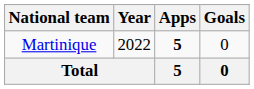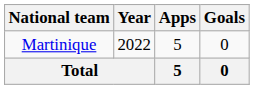(177, 44) bold -> (177, 44) normal
